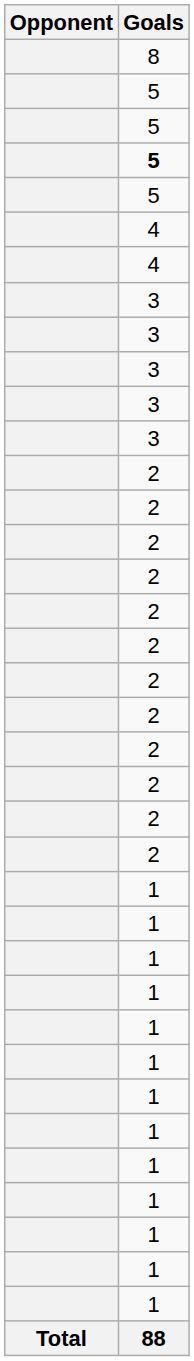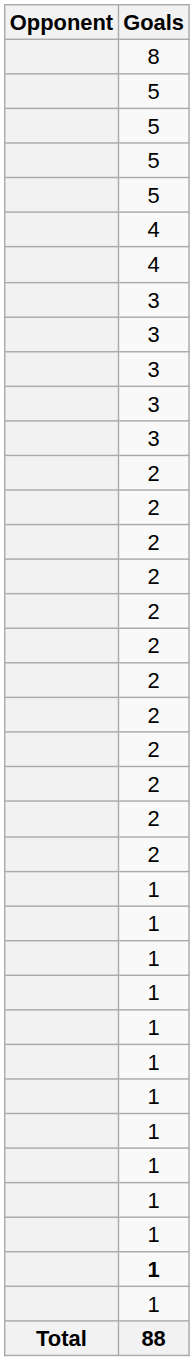(154, 161) bold -> (154, 161) normal
(154, 1270) normal -> (154, 1270) bold
